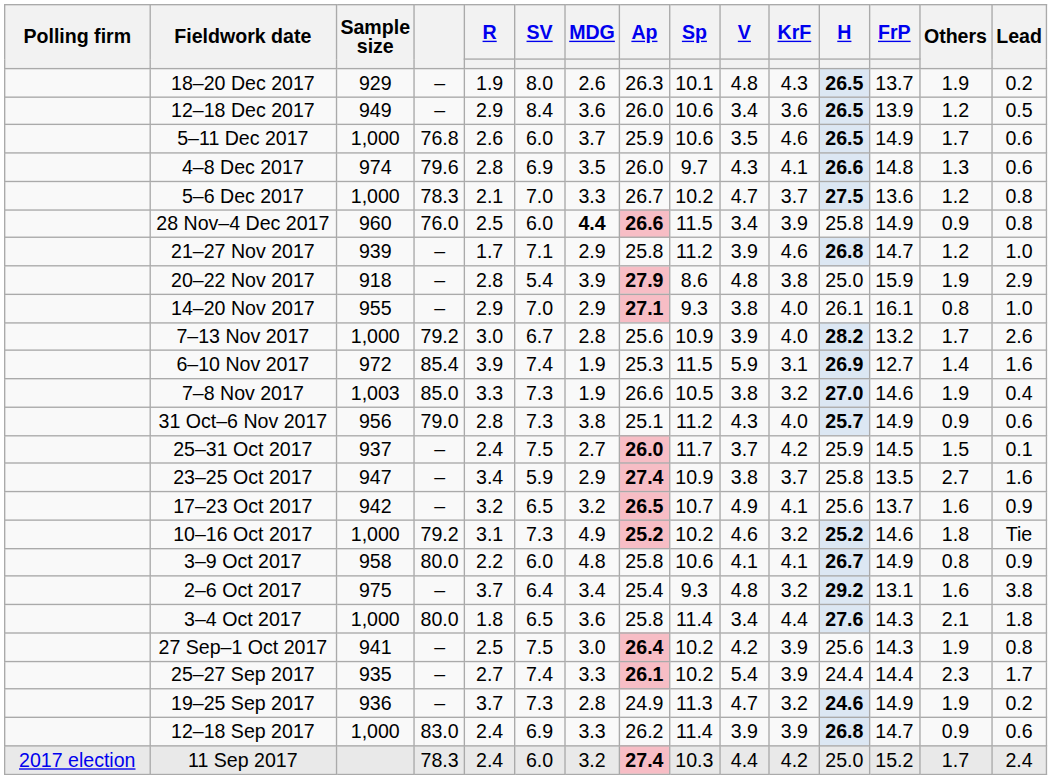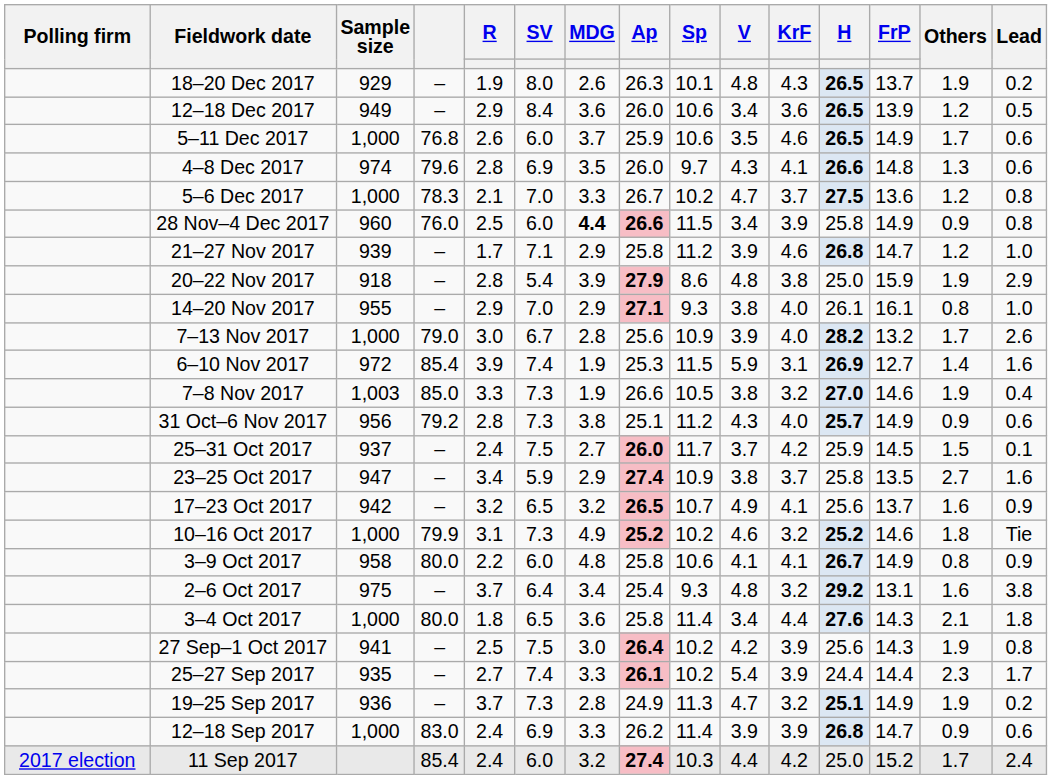(440, 337) 79.2 -> (440, 337) 79.0
(440, 421) 79.0 -> (440, 421) 79.2
(440, 534) 79.2 -> (440, 534) 79.9
(844, 704) 24.6 -> (844, 704) 25.1
(440, 760) 78.3 -> (440, 760) 85.4
